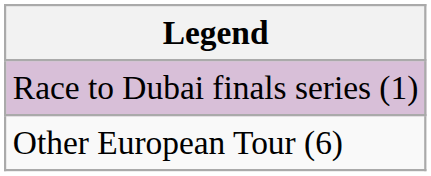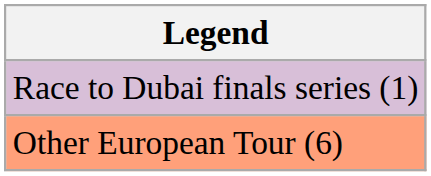(178, 142) no background -> (178, 142) lightsalmon background
